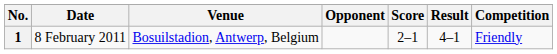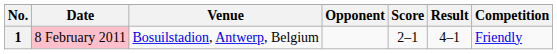(80, 37) no background -> (80, 37) pink background
